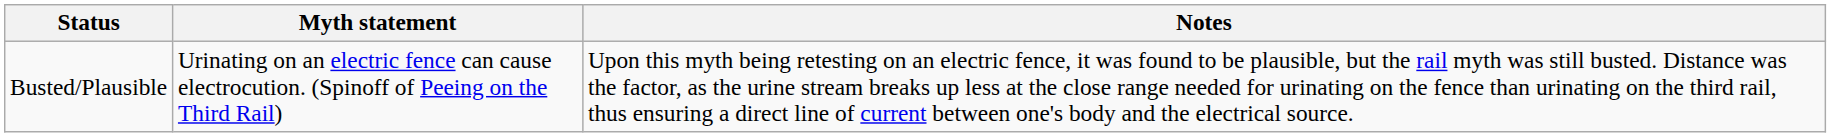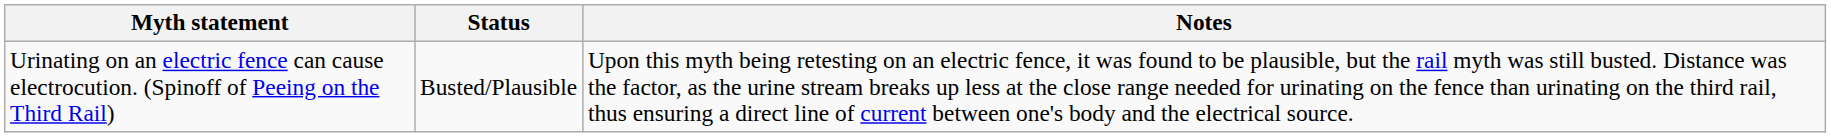columns swapped: (378, 23) <-> (89, 23)
